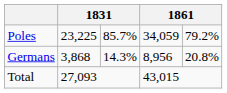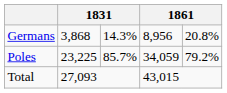rows swapped: (31, 56) <-> (22, 35)
